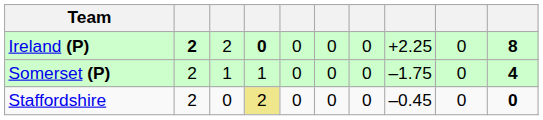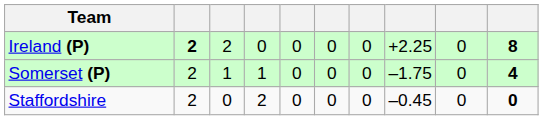(262, 45) bold -> (262, 45) normal
(262, 100) khaki background -> (262, 100) no background
